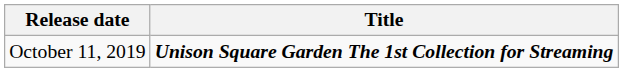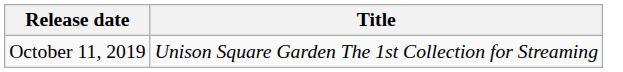(384, 51) bold -> (376, 51) normal
